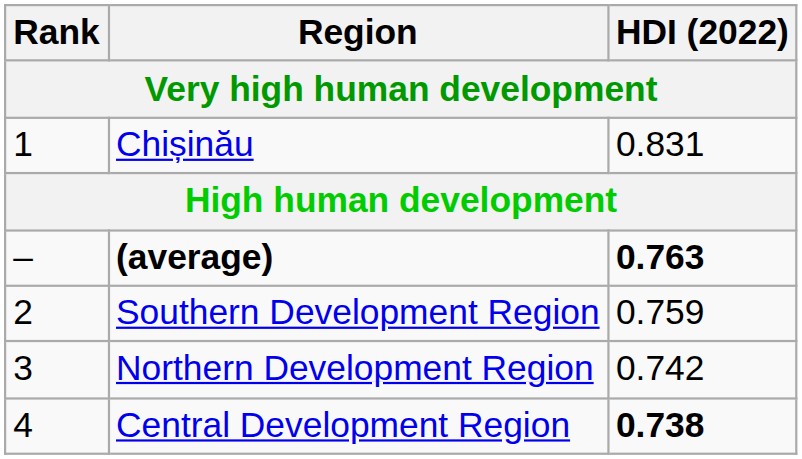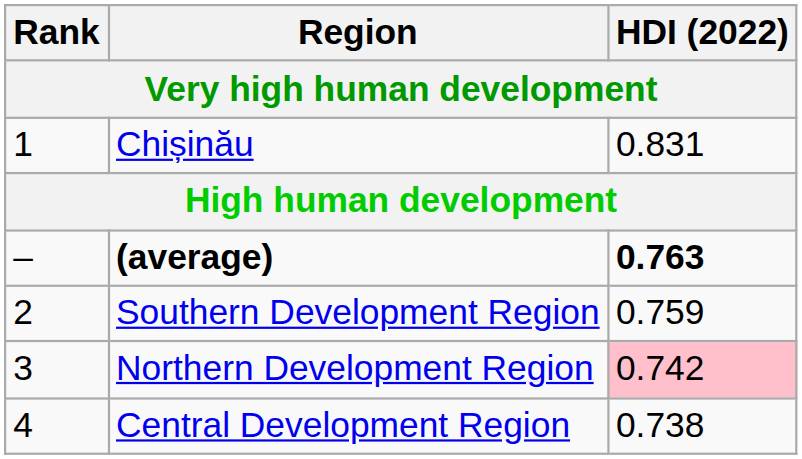(660, 369) no background -> (660, 369) pink background
(660, 425) bold -> (660, 425) normal
